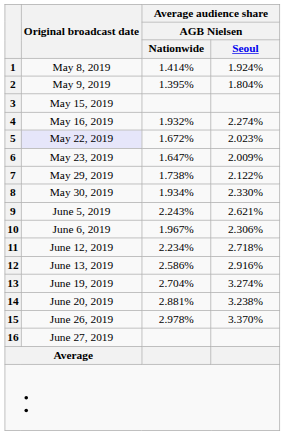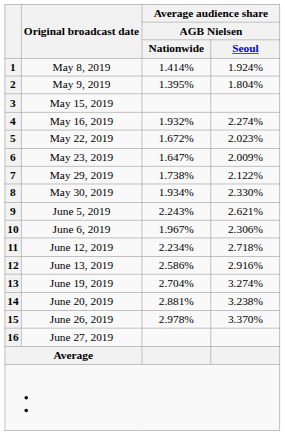(81, 139) lavender background -> (81, 139) no background
